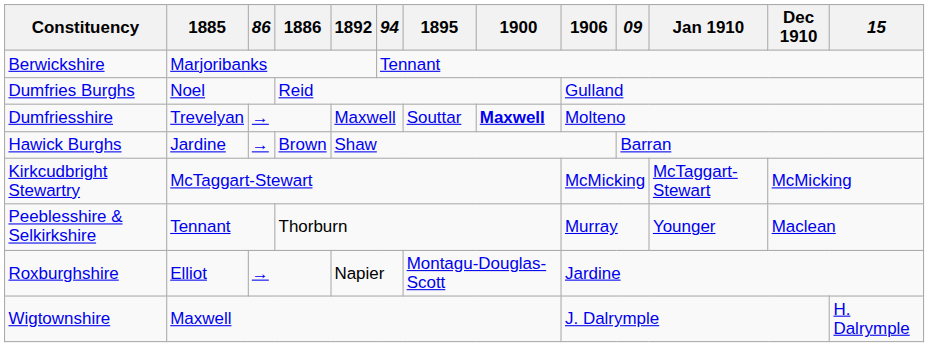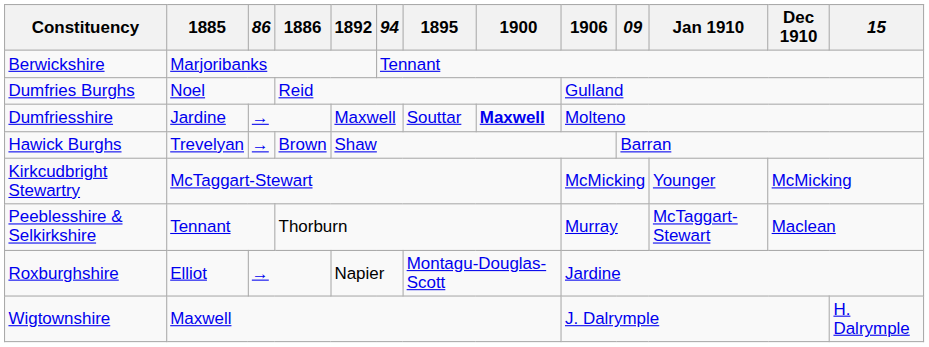(207, 117) Trevelyan -> (198, 117) Jardine
(198, 144) Jardine -> (207, 144) Trevelyan
(695, 181) McTaggart-Stewart -> (684, 181) Younger
(684, 227) Younger -> (695, 227) McTaggart-Stewart
